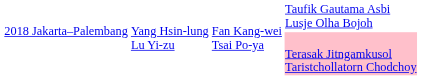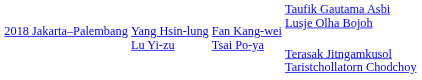(351, 60) pink background -> (351, 60) no background
